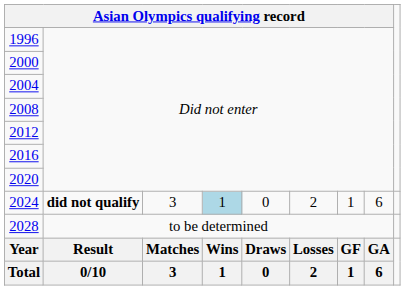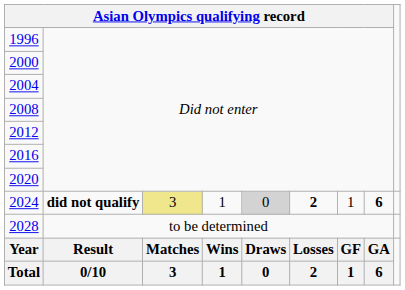(173, 202) no background -> (173, 202) khaki background
(222, 202) lightblue background -> (222, 202) no background
(266, 202) no background -> (266, 202) lightgrey background
(313, 202) normal -> (313, 202) bold
(379, 202) normal -> (379, 202) bold
